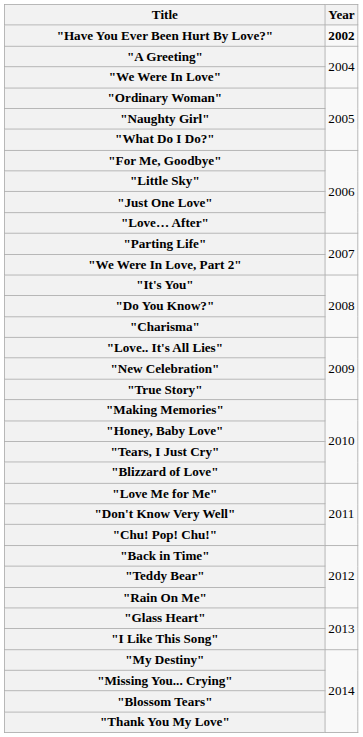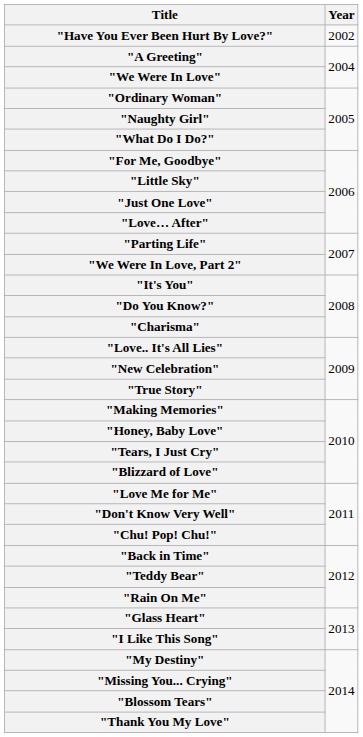(341, 35) bold -> (341, 35) normal
